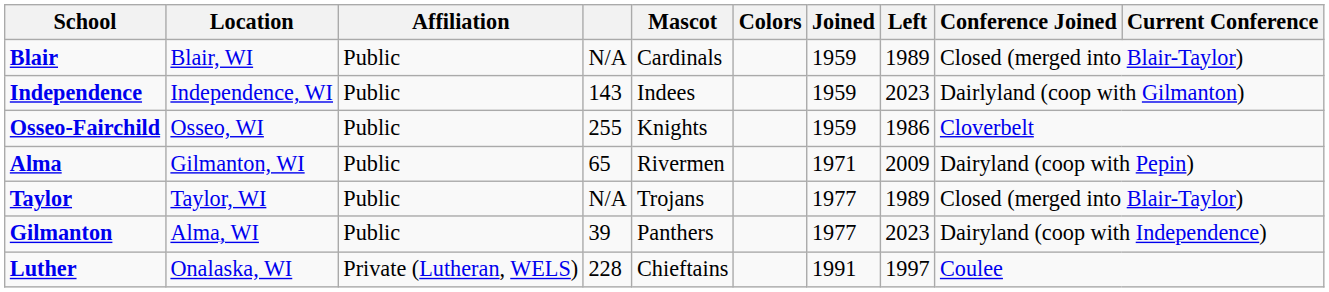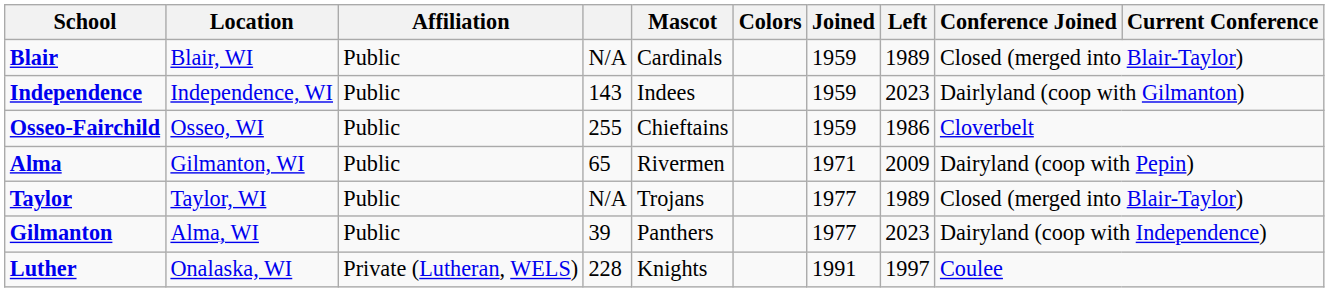(672, 127) Knights -> (683, 127) Chieftains
(683, 269) Chieftains -> (672, 269) Knights
